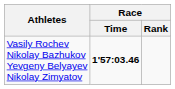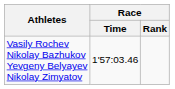(116, 61) bold -> (115, 61) normal
